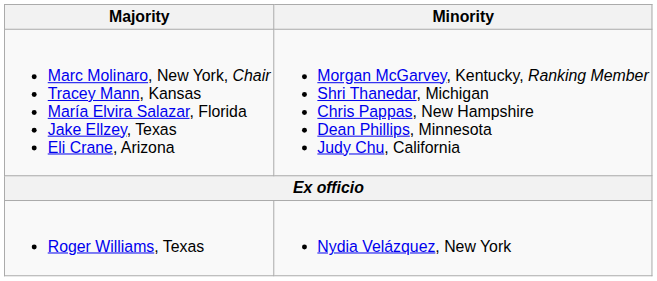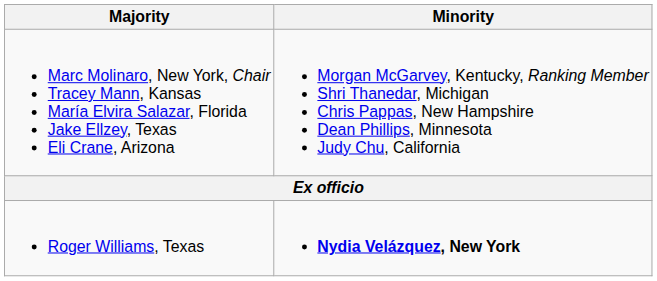(463, 247) normal -> (463, 247) bold
